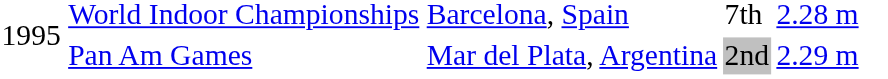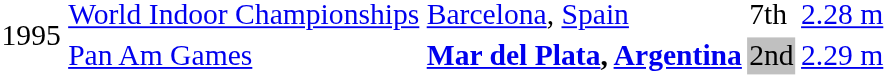(572, 55) normal -> (584, 55) bold
